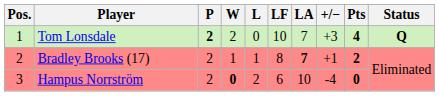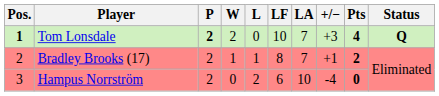(19, 36) normal -> (19, 36) bold
(304, 58) bold -> (304, 58) normal
(233, 79) bold -> (233, 79) normal
